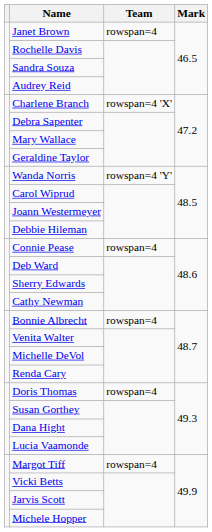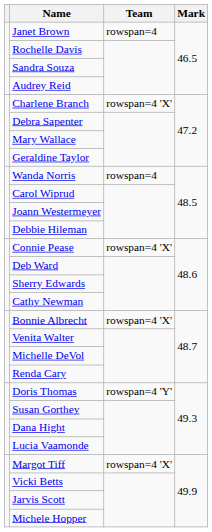(139, 175) rowspan=4 'Y' -> (132, 175) rowspan=4
(132, 247) rowspan=4 -> (139, 247) rowspan=4 'X'
(132, 319) rowspan=4 -> (139, 319) rowspan=4 'X'
(132, 391) rowspan=4 -> (139, 391) rowspan=4 'Y'
(132, 463) rowspan=4 -> (139, 463) rowspan=4 'X'
